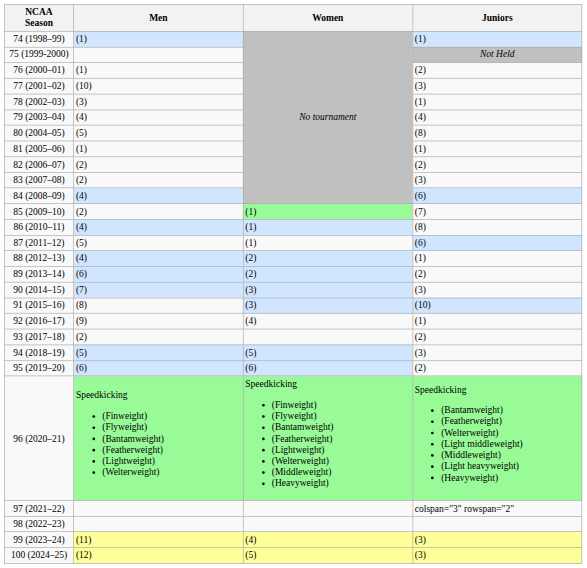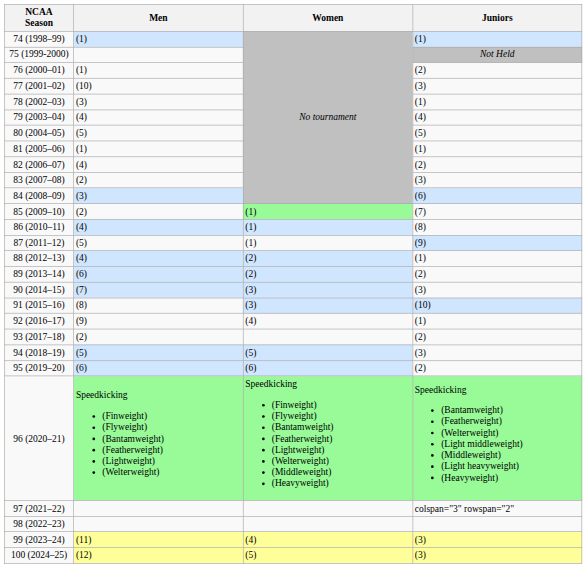(420, 133) (8) -> (420, 133) (5)
(81, 165) (2) -> (81, 165) (4)
(81, 196) (4) -> (81, 196) (3)
(420, 243) (6) -> (420, 243) (9)
